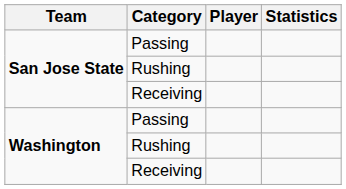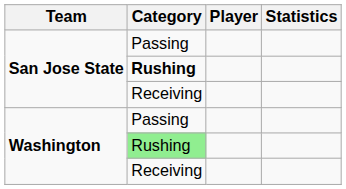(161, 68) normal -> (164, 68) bold
(161, 145) no background -> (161, 145) lightgreen background
